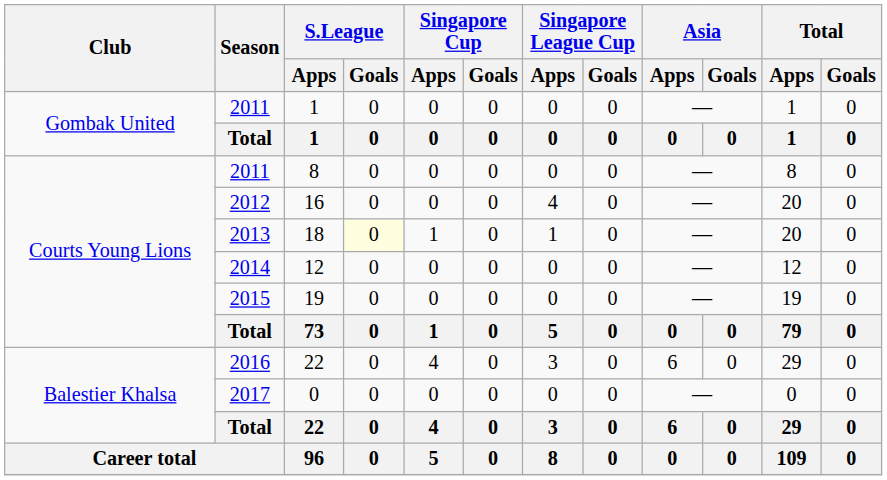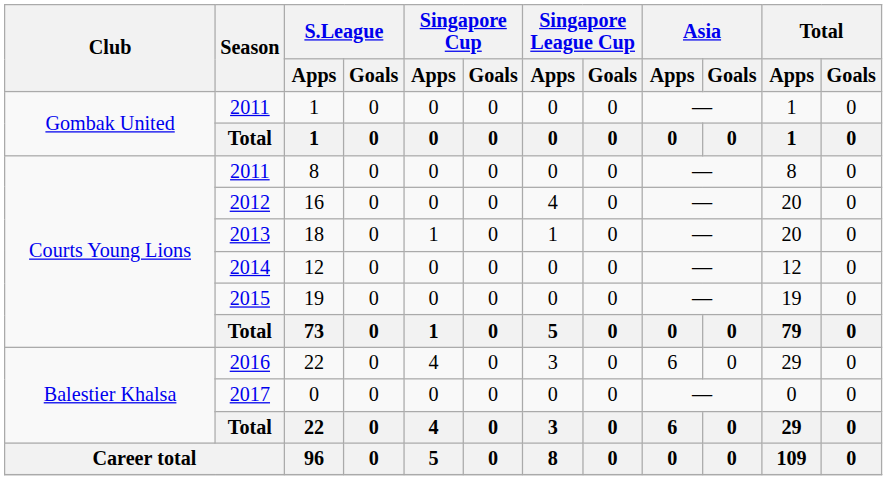(374, 235) lightyellow background -> (374, 235) no background
